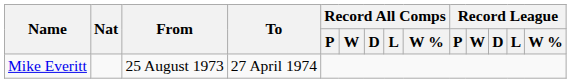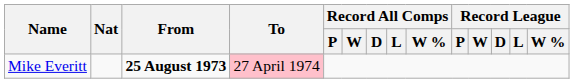(175, 66) normal -> (176, 66) bold
(274, 66) no background -> (277, 66) pink background
